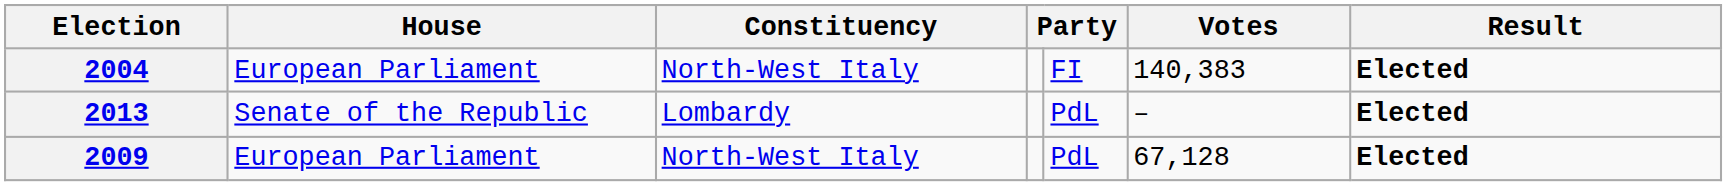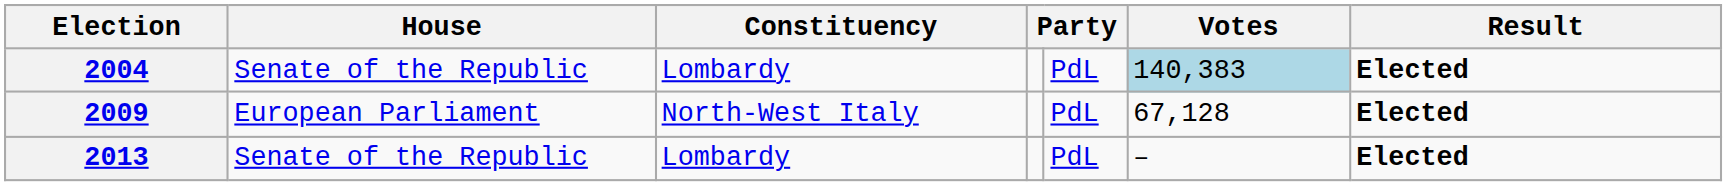(387, 70) European Parliament -> (411, 70) Senate of the Republic
(790, 70) North-West Italy -> (726, 70) Lombardy
(1067, 70) FI -> (1075, 70) PdL
(1190, 70) no background -> (1190, 70) lightblue background
rows swapped: (116, 158) <-> (116, 114)
